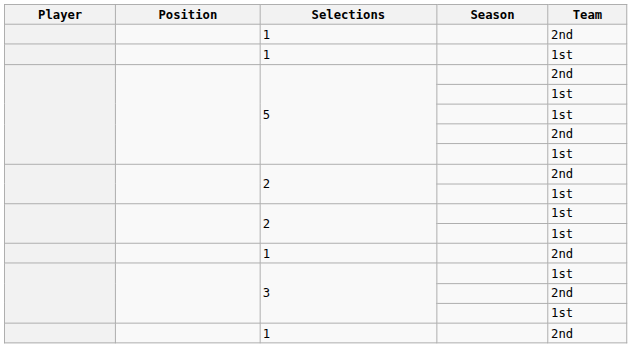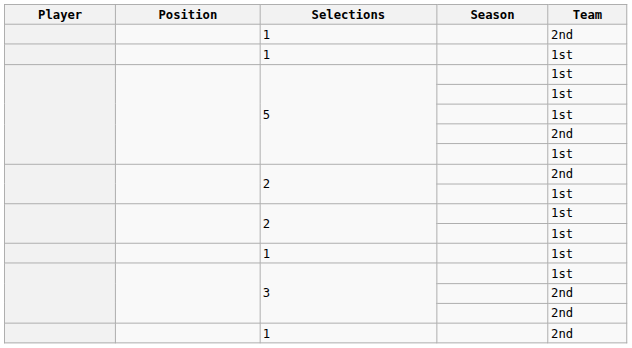(562, 74) 2nd -> (562, 74) 1st
(562, 253) 2nd -> (562, 253) 1st
(562, 313) 1st -> (562, 313) 2nd
